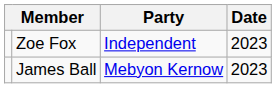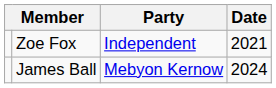(249, 43) 2023 -> (249, 43) 2021
(249, 69) 2023 -> (249, 69) 2024
